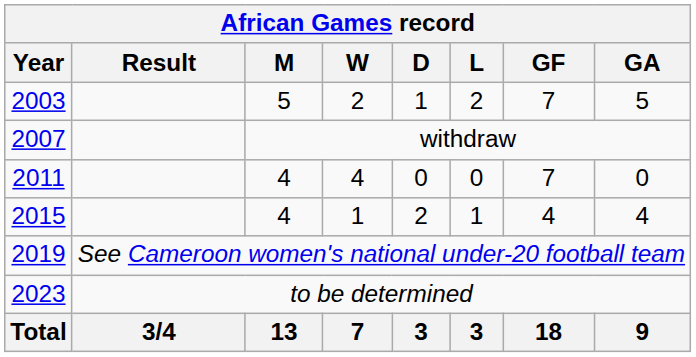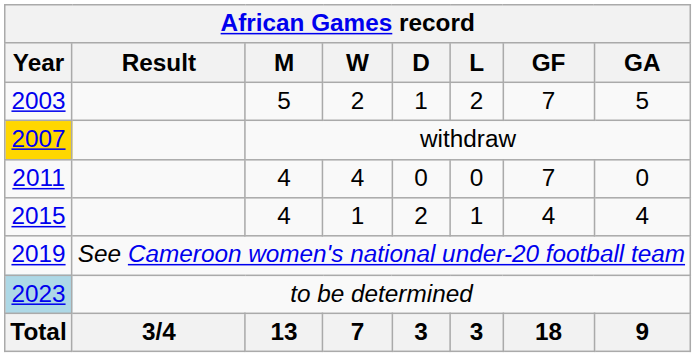(39, 139) no background -> (39, 139) gold background
(39, 293) no background -> (39, 293) lightblue background
